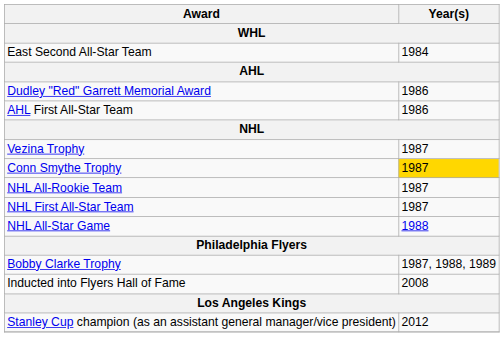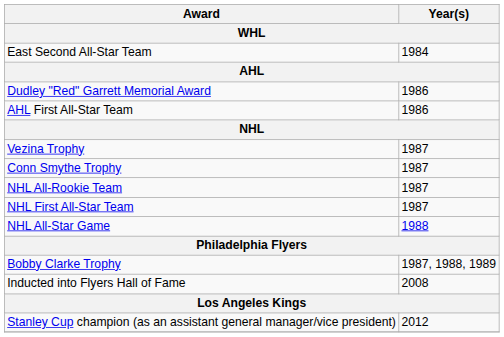(415, 168) gold background -> (415, 168) no background
